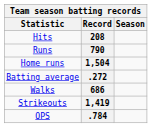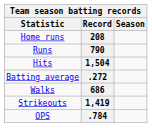(43, 37) Hits -> (43, 37) Home runs
(43, 63) Home runs -> (43, 63) Hits
